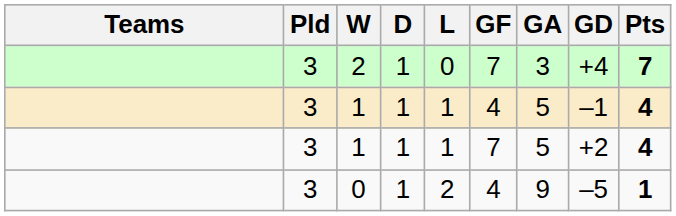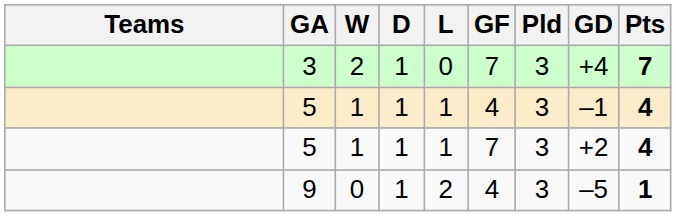columns swapped: (310, 25) <-> (543, 25)
